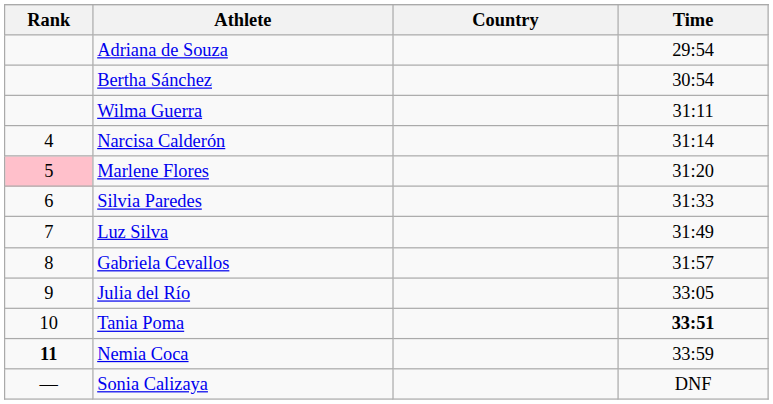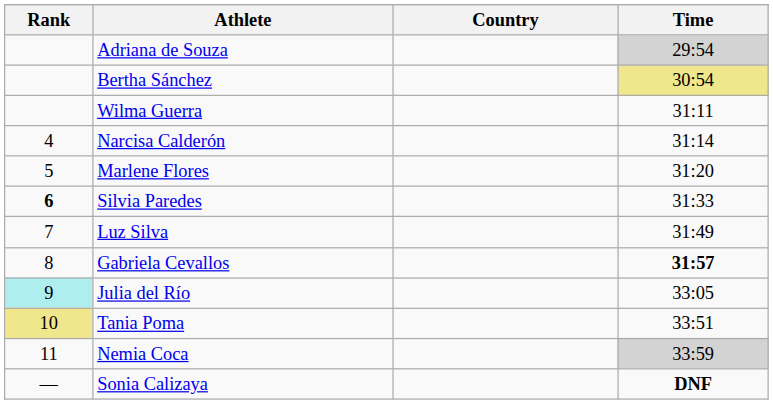(693, 50) no background -> (693, 50) lightgrey background
(693, 80) no background -> (693, 80) khaki background
(49, 171) pink background -> (49, 171) no background
(49, 201) normal -> (49, 201) bold
(693, 262) normal -> (693, 262) bold
(49, 292) no background -> (49, 292) paleturquoise background
(49, 323) no background -> (49, 323) khaki background
(693, 323) bold -> (693, 323) normal
(49, 353) bold -> (49, 353) normal
(693, 353) no background -> (693, 353) lightgrey background
(693, 383) normal -> (693, 383) bold
